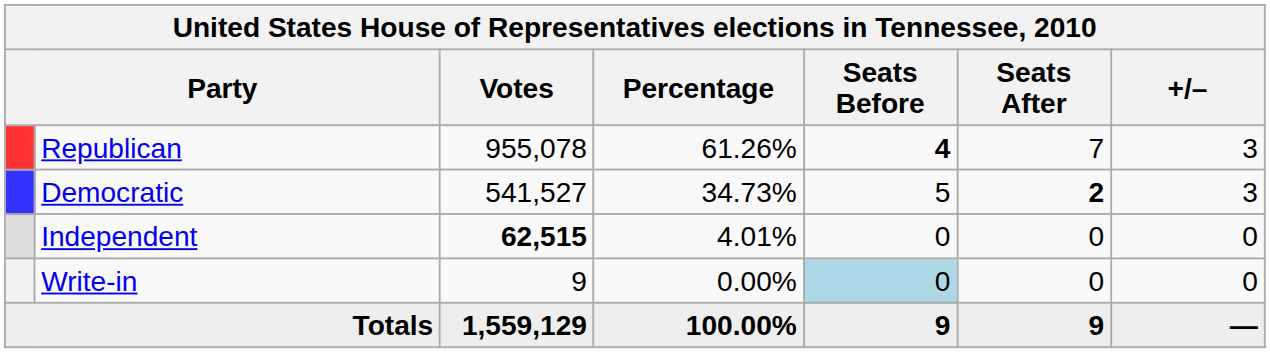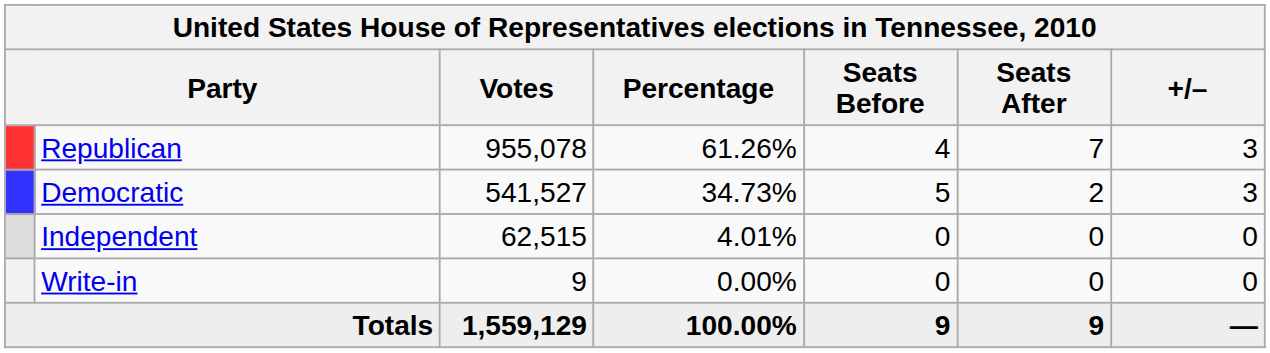(943, 148) bold -> (943, 148) normal
(1096, 192) bold -> (1096, 192) normal
(544, 237) bold -> (544, 237) normal
(943, 281) lightblue background -> (943, 281) no background
